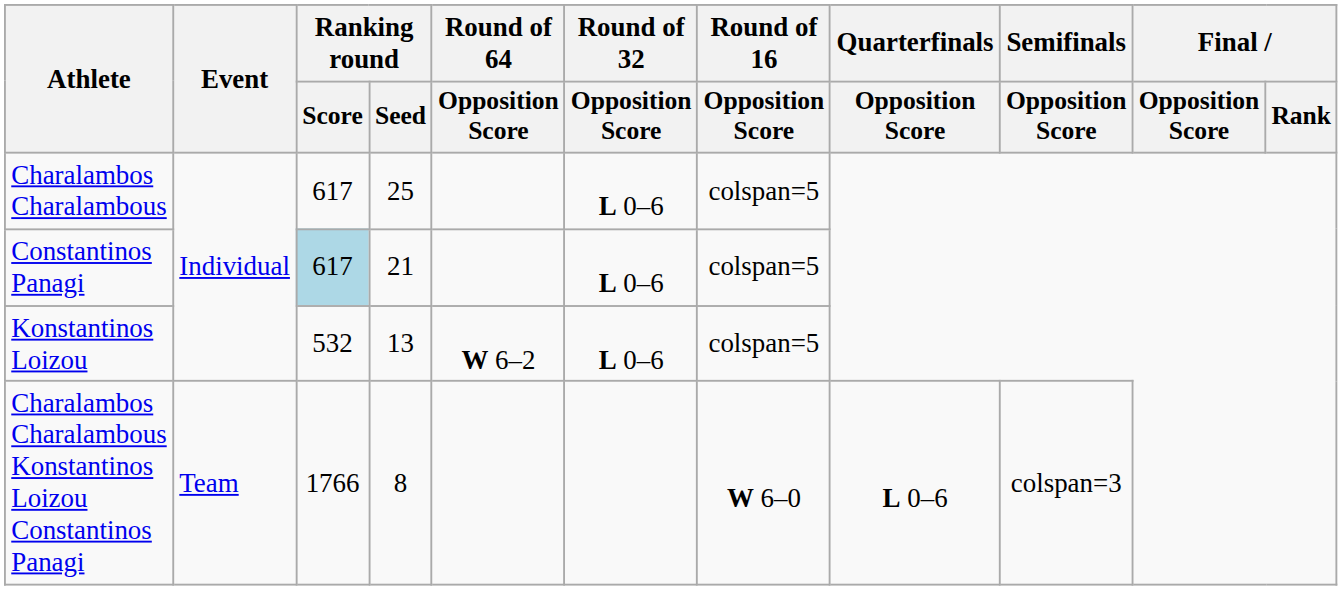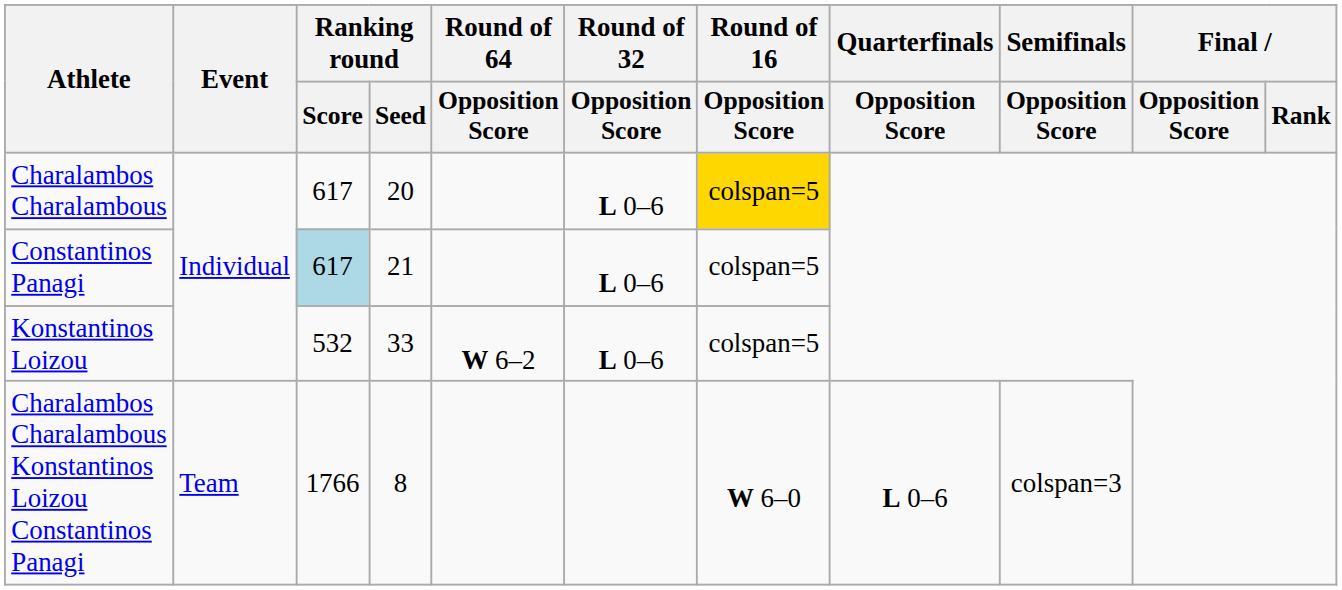(400, 191) 25 -> (400, 191) 20
(764, 191) no background -> (764, 191) gold background
(400, 343) 13 -> (400, 343) 33
